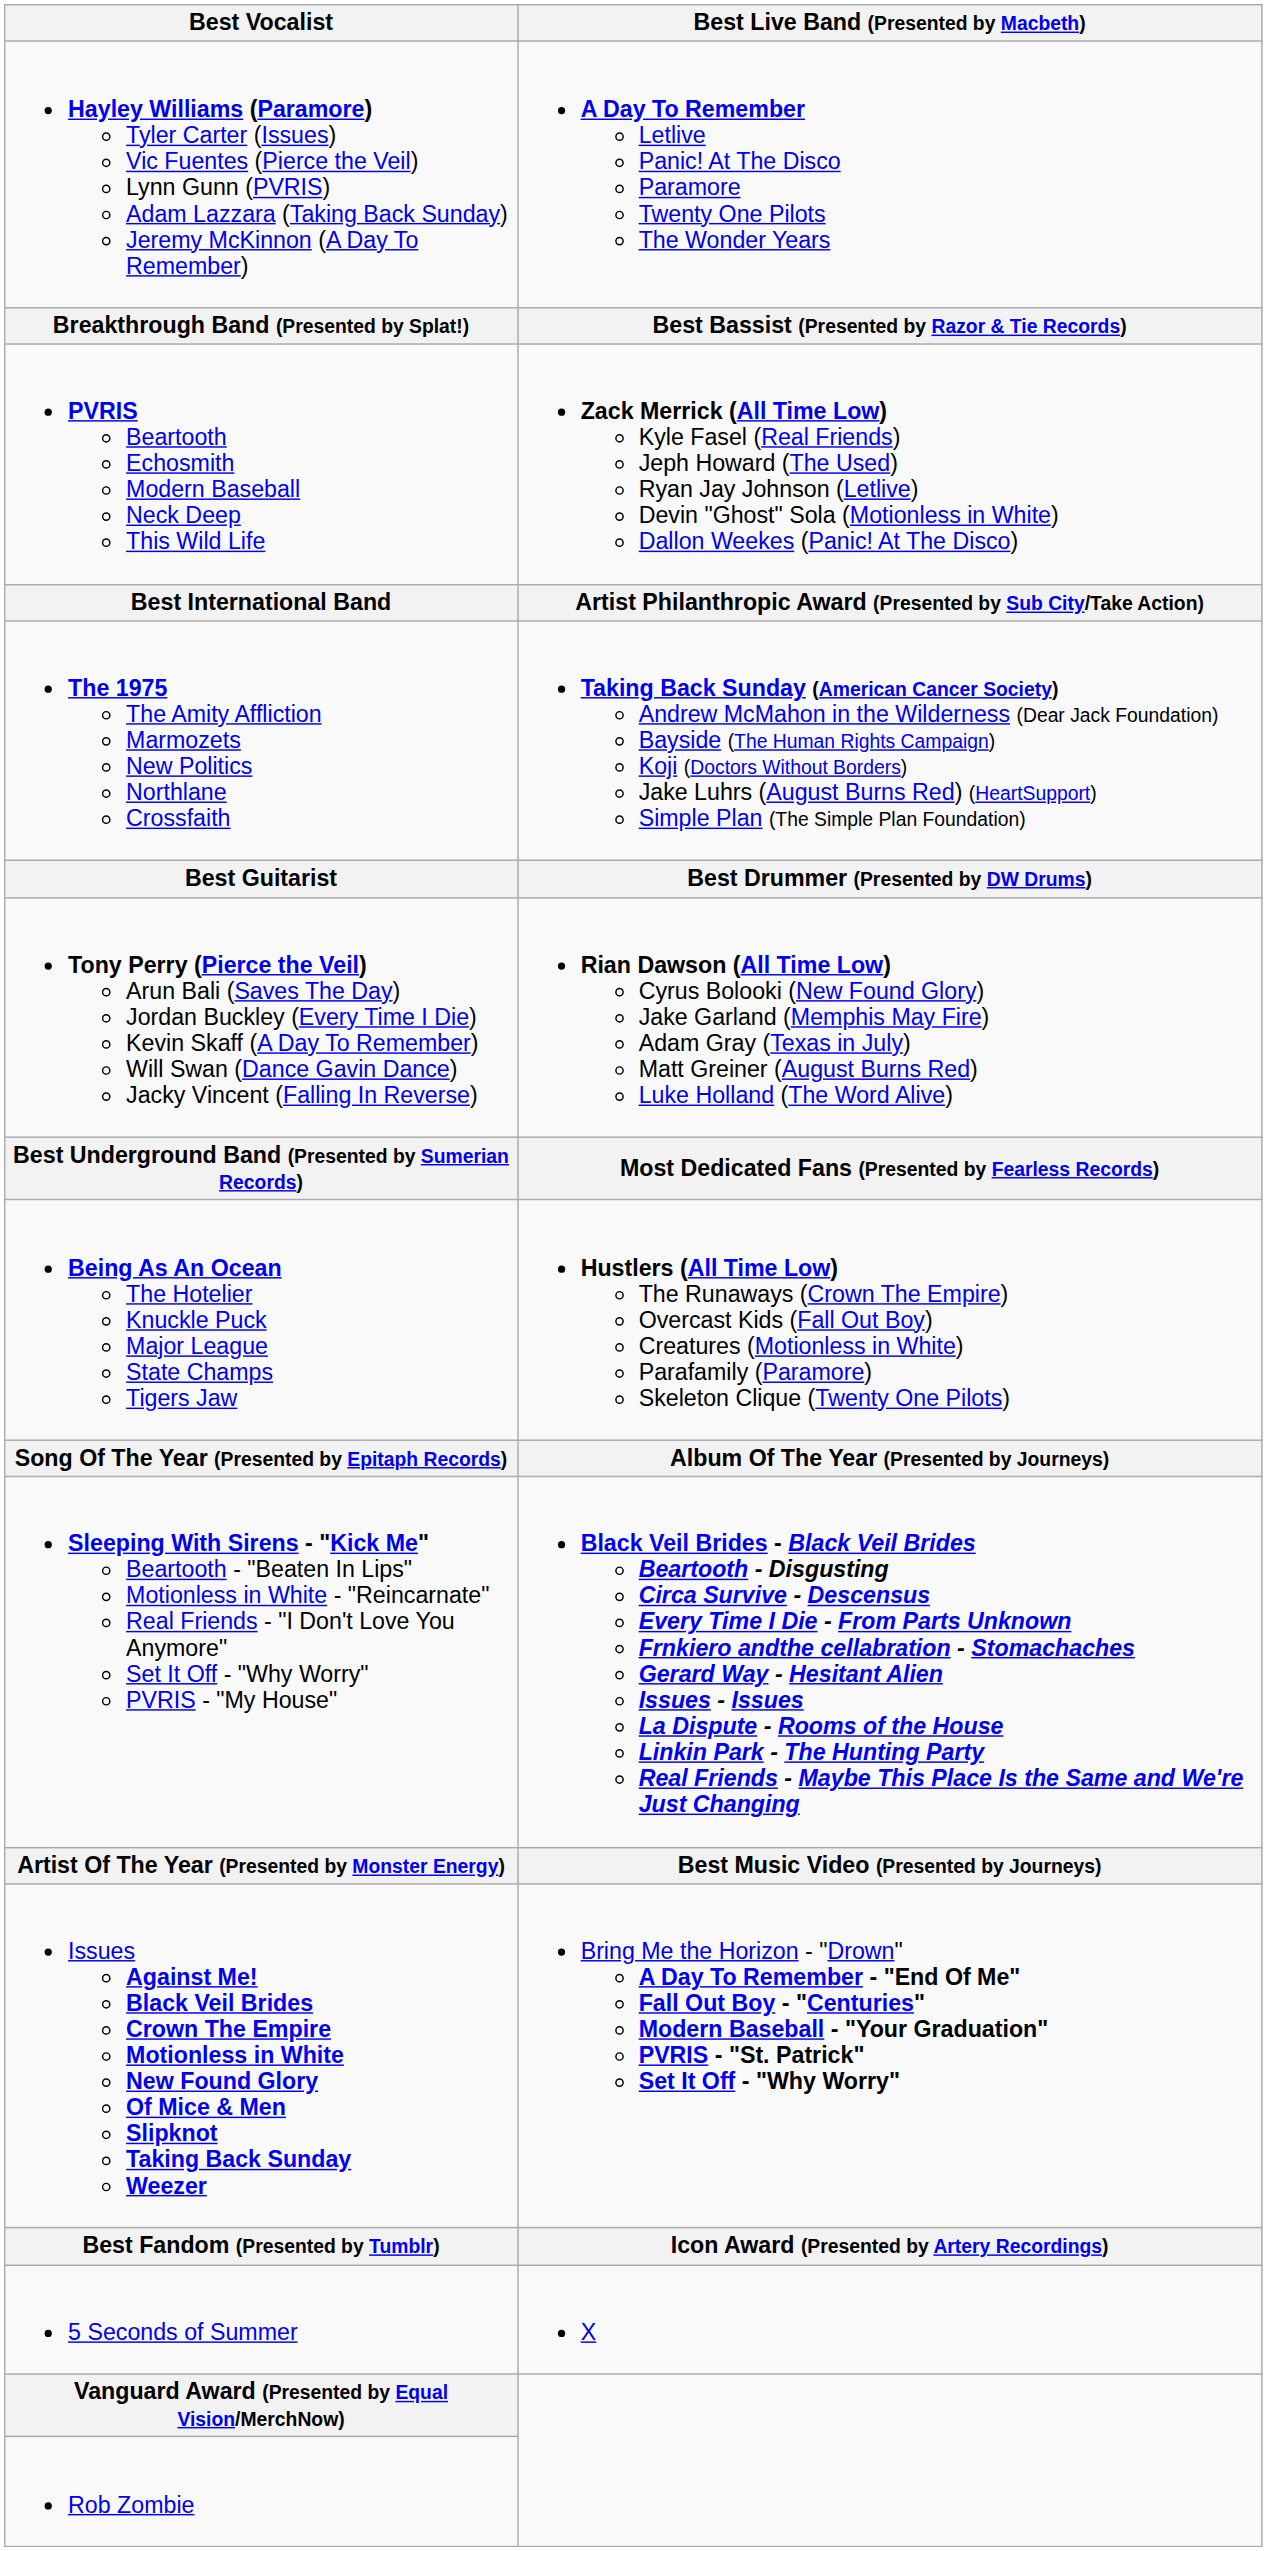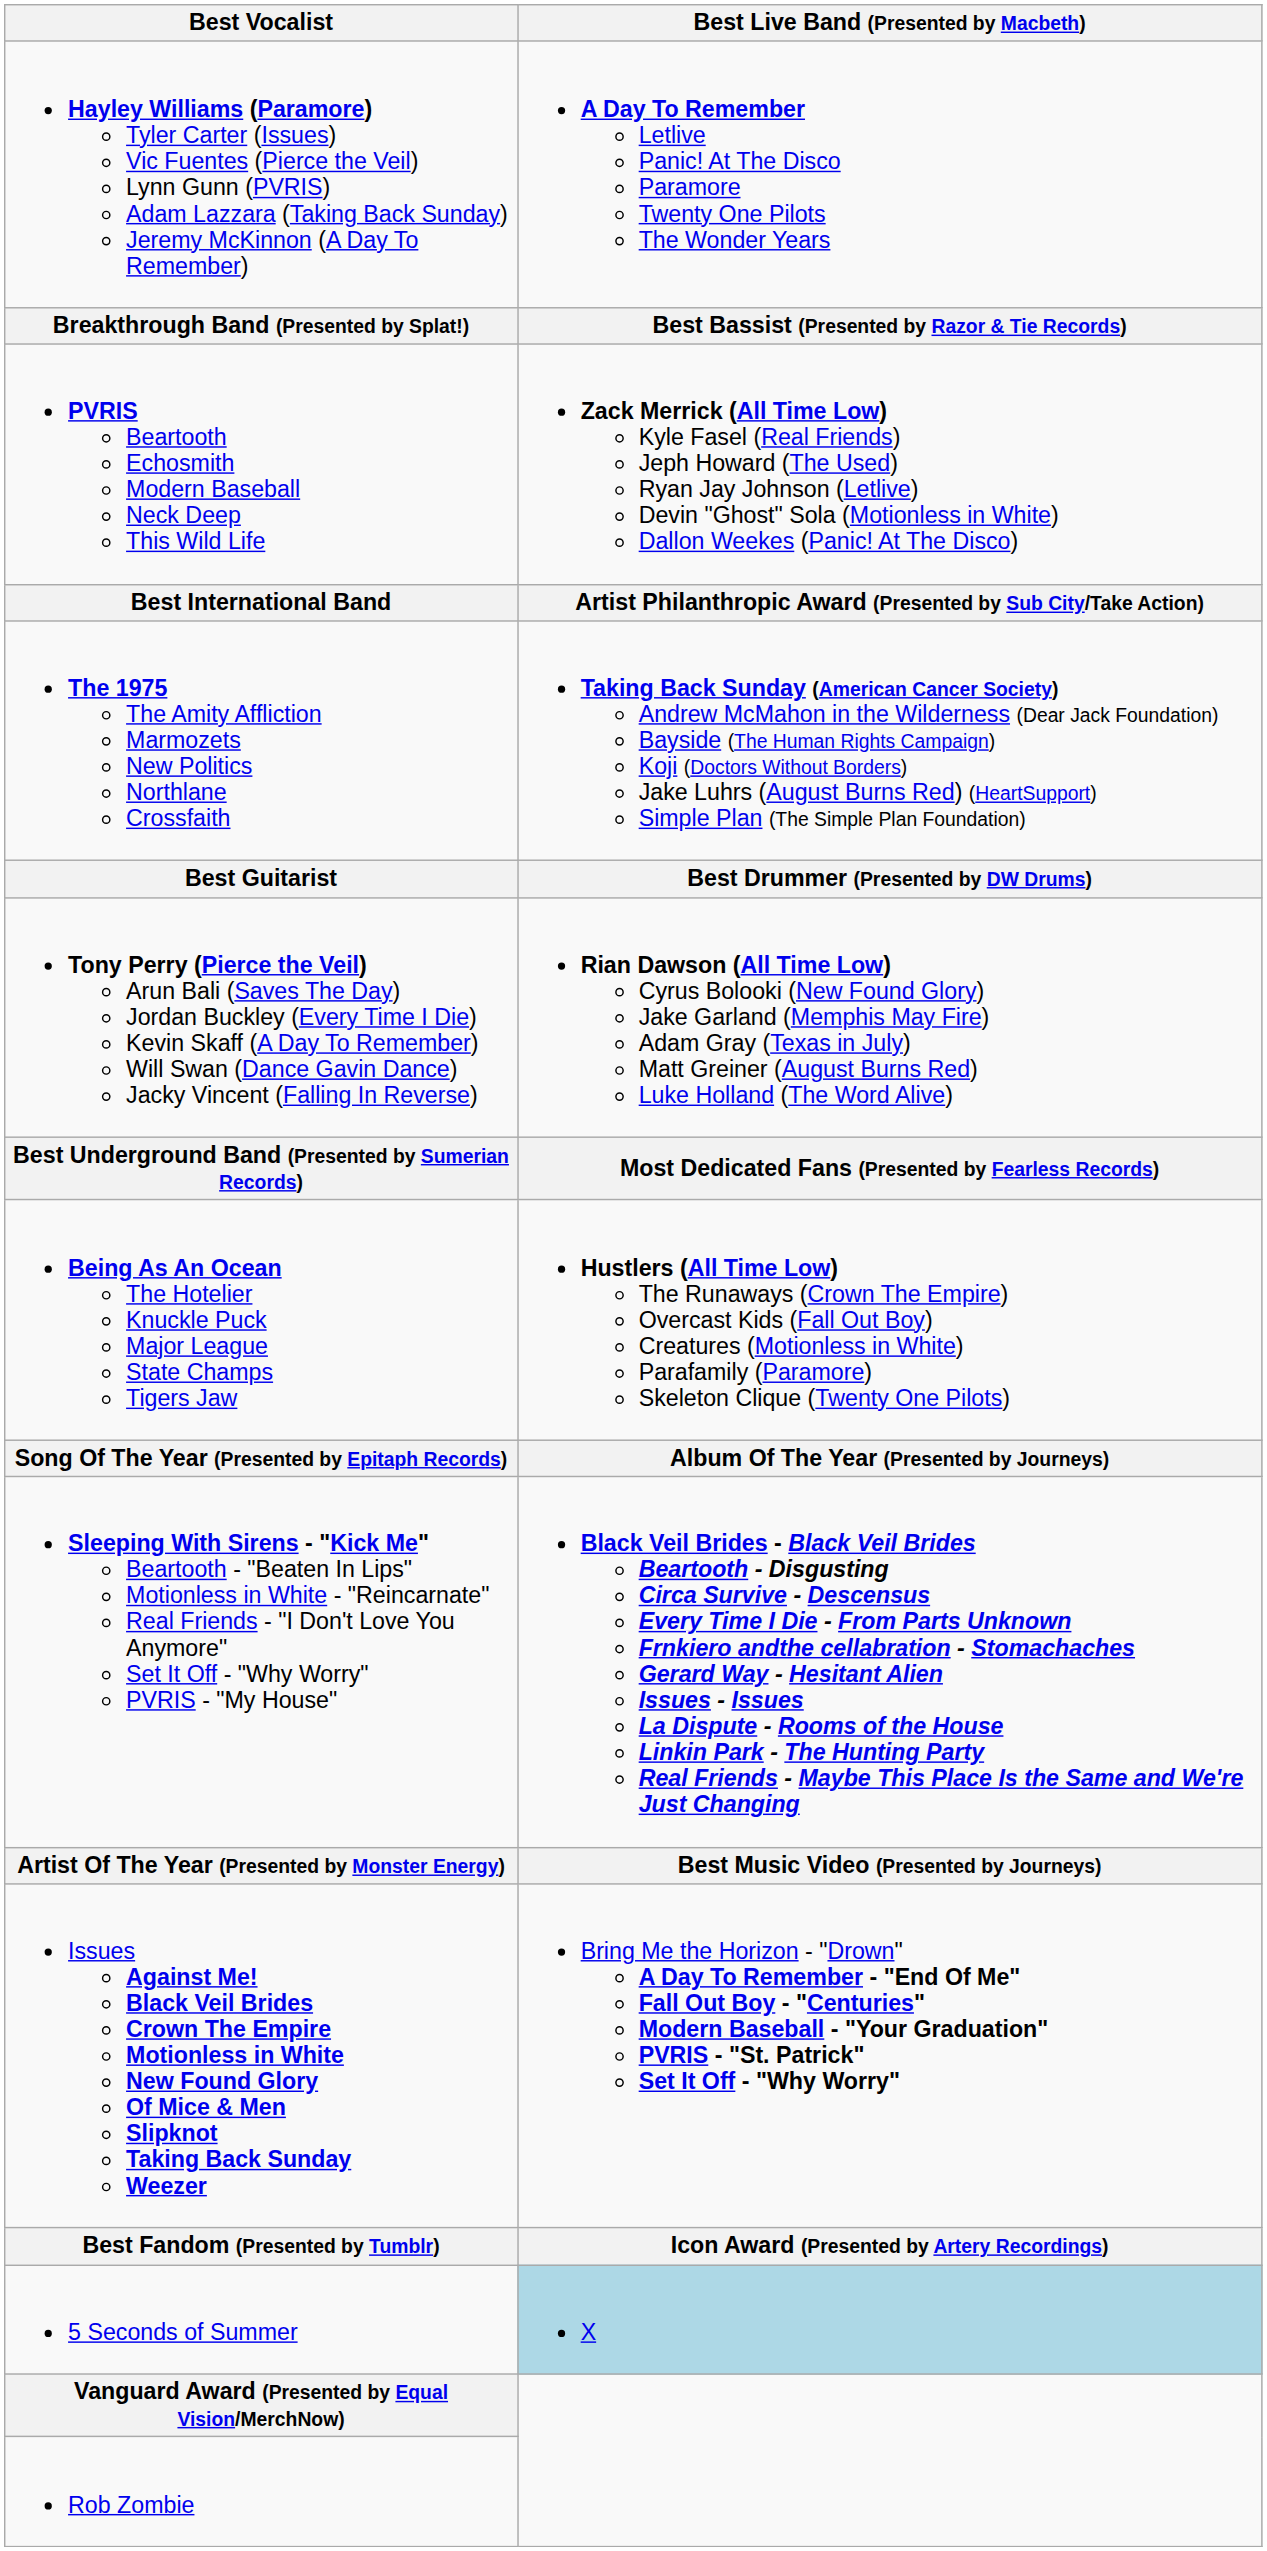(890, 2332) no background -> (890, 2332) lightblue background
